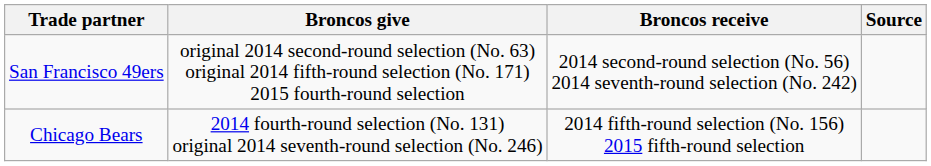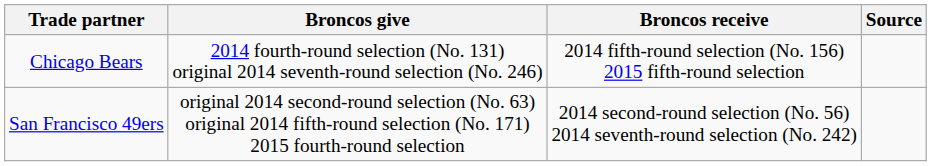rows swapped: (86, 134) <-> (86, 71)
